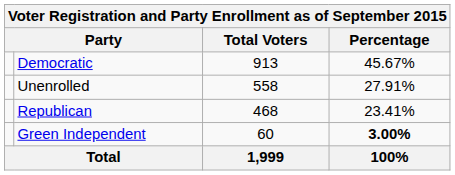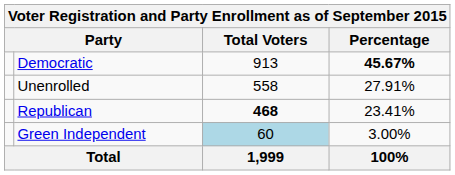(389, 63) normal -> (389, 63) bold
(266, 110) normal -> (266, 110) bold
(266, 134) no background -> (266, 134) lightblue background
(389, 134) bold -> (389, 134) normal
